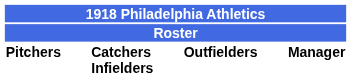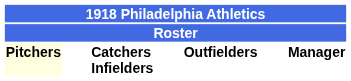(33, 52) no background -> (33, 52) lightyellow background
